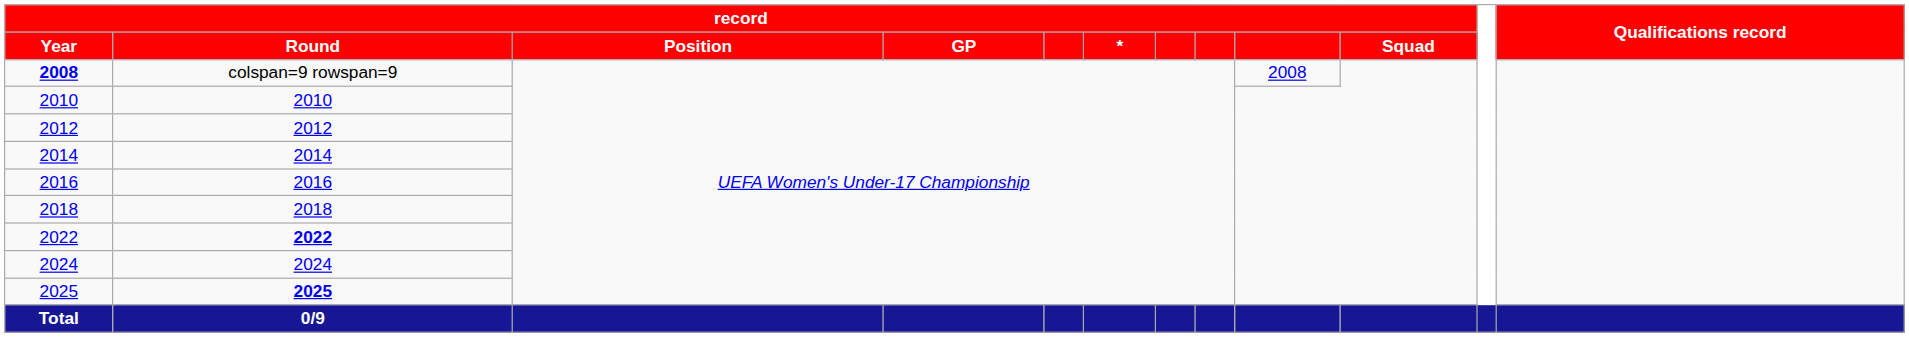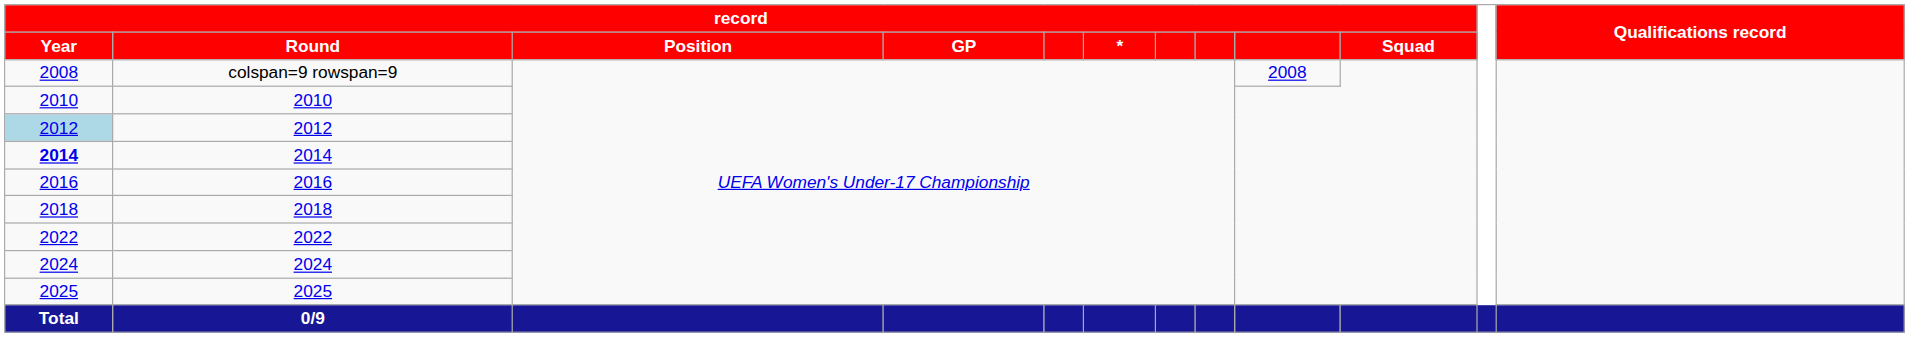(59, 73) bold -> (59, 73) normal
(59, 128) no background -> (59, 128) lightblue background
(59, 155) normal -> (59, 155) bold
(313, 237) bold -> (313, 237) normal
(313, 292) bold -> (313, 292) normal
